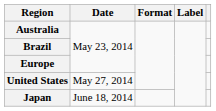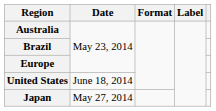(103, 81) May 27, 2014 -> (103, 81) June 18, 2014
(103, 98) June 18, 2014 -> (103, 98) May 27, 2014
